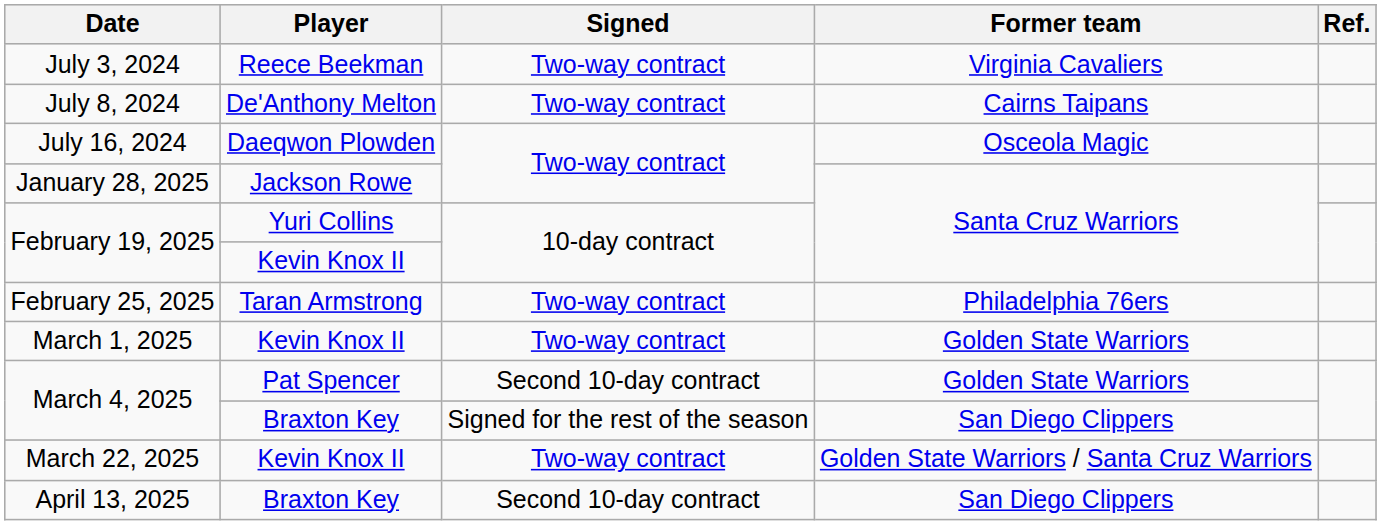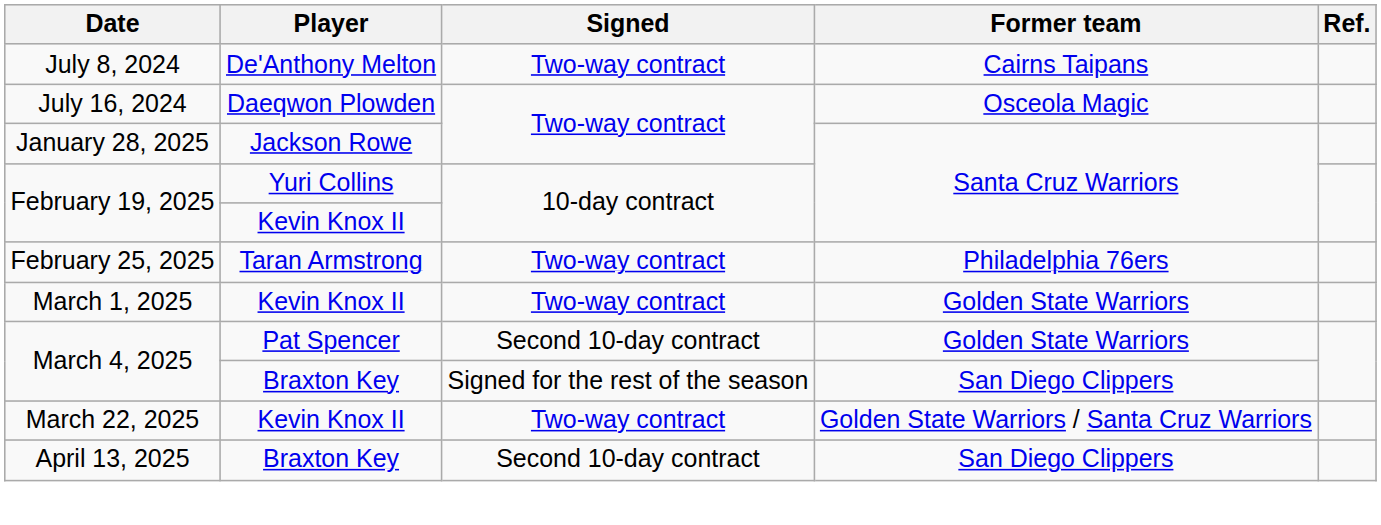- row: (113, 63)
